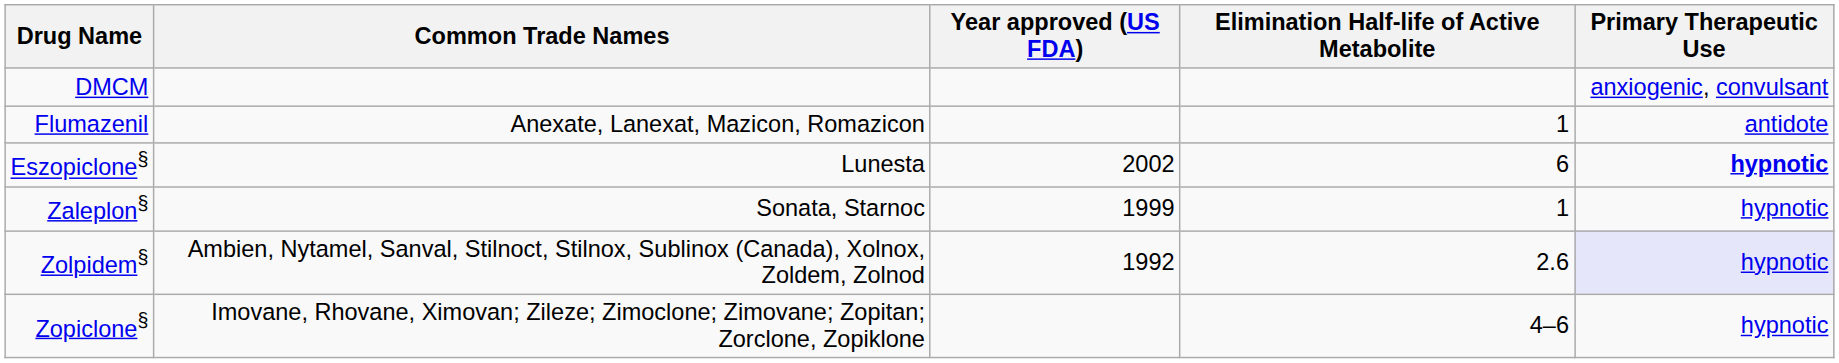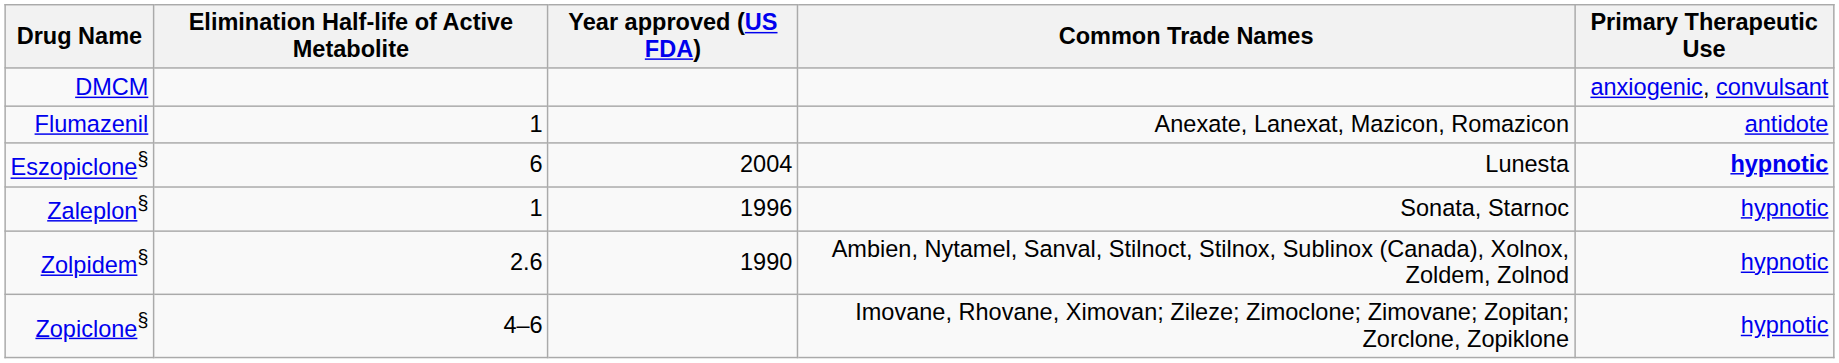columns swapped: (542, 36) <-> (1377, 36)
(1148, 164) 2002 -> (766, 164) 2004
(1148, 208) 1999 -> (766, 208) 1996
(1148, 262) 1992 -> (766, 262) 1990
(1785, 262) lavender background -> (1785, 262) no background
